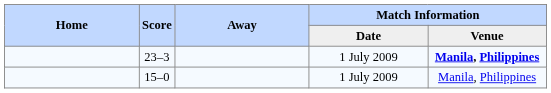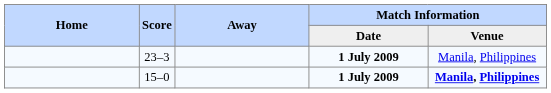(369, 56) normal -> (369, 56) bold
(487, 56) bold -> (487, 56) normal
(369, 77) normal -> (369, 77) bold
(487, 77) normal -> (487, 77) bold
